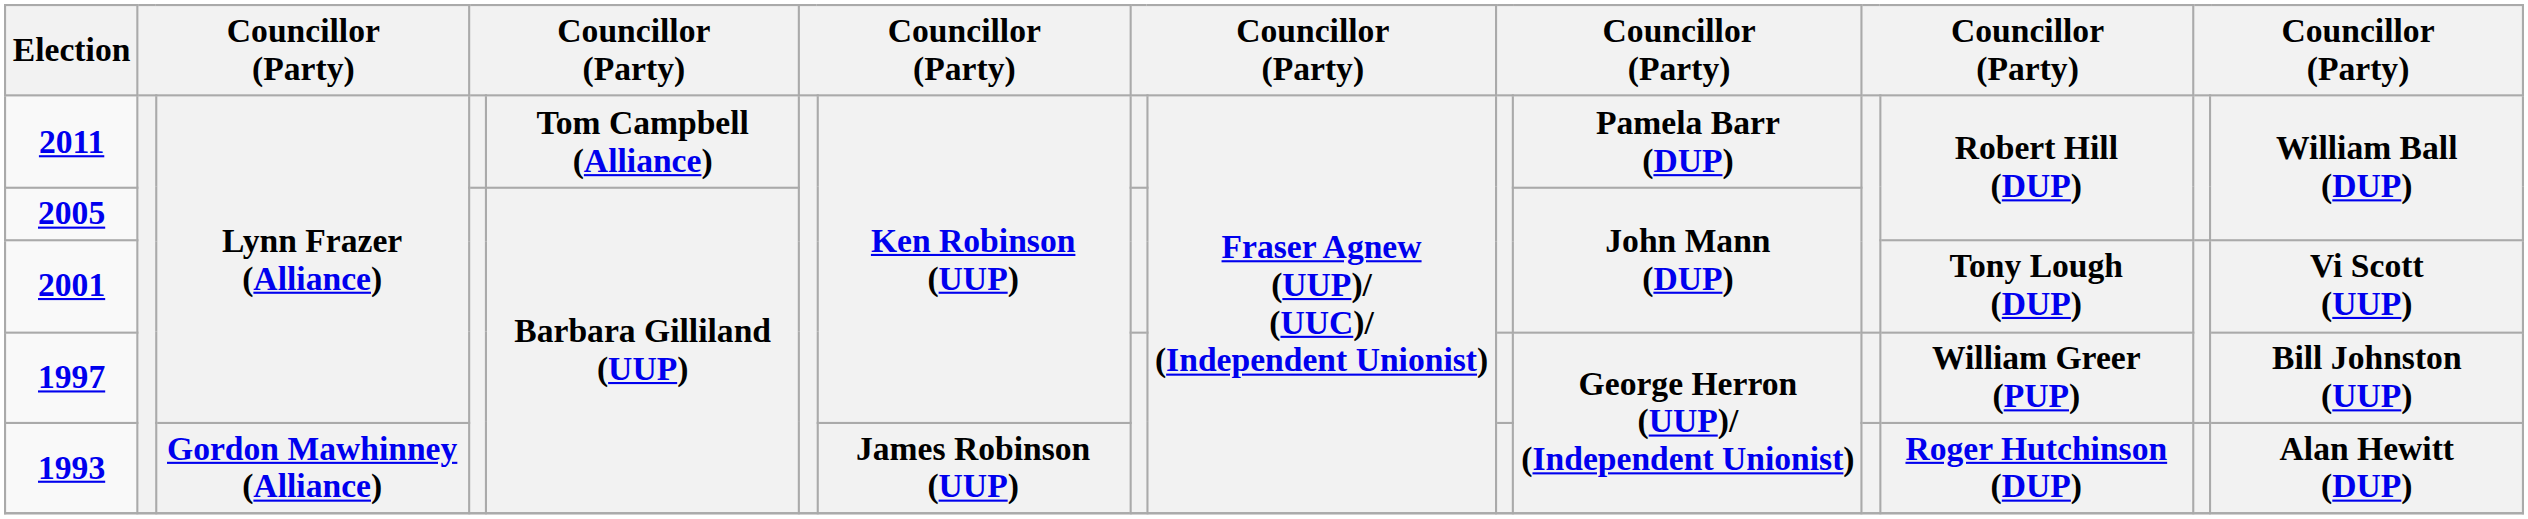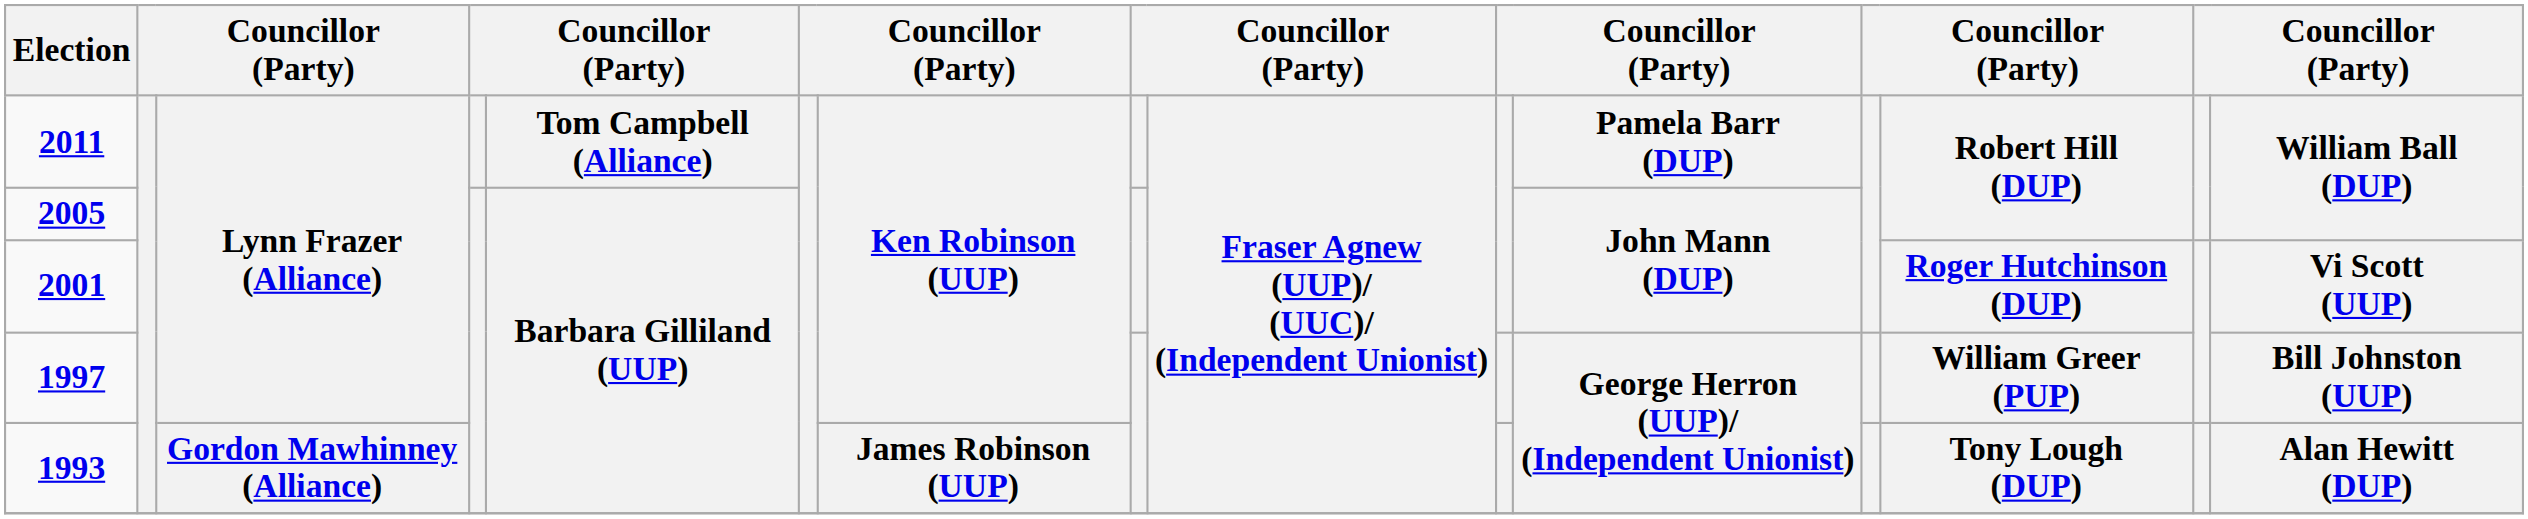(2036, 285) Tony Lough (DUP) -> (2036, 285) Roger Hutchinson (DUP)
(2036, 467) Roger Hutchinson (DUP) -> (2036, 467) Tony Lough (DUP)
